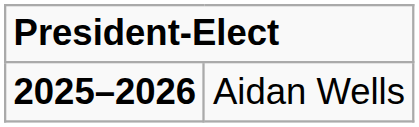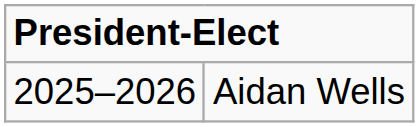(105, 91) bold -> (105, 91) normal
